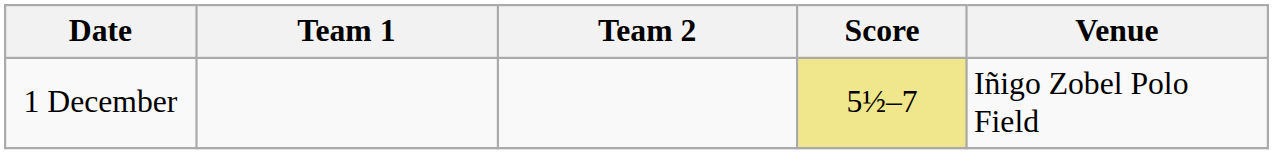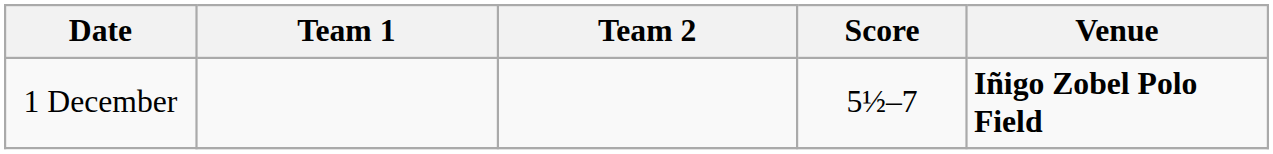(882, 101) khaki background -> (882, 101) no background
(1081, 101) normal -> (1086, 101) bold
